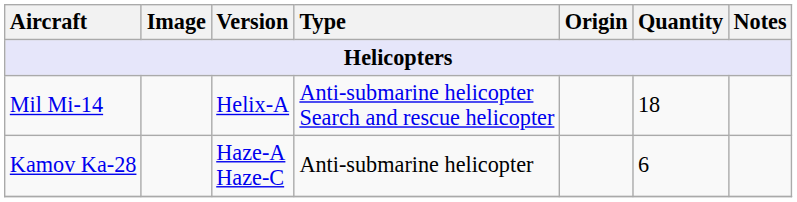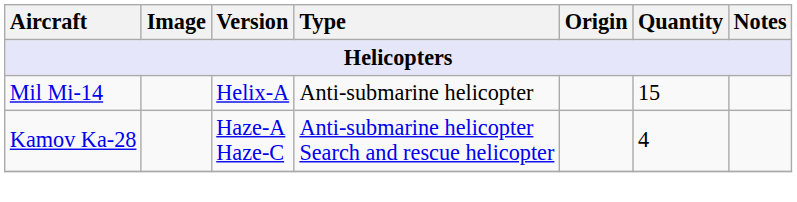(427, 105) Anti-submarine helicopter Search and rescue helicopter -> (416, 92) Anti-submarine helicopter
(649, 105) 18 -> (649, 92) 15
(416, 165) Anti-submarine helicopter -> (427, 140) Anti-submarine helicopter Search and rescue helicopter
(643, 165) 6 -> (643, 140) 4
